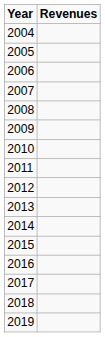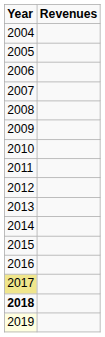(21, 284) no background -> (21, 284) khaki background
(21, 303) normal -> (21, 303) bold
(21, 322) no background -> (21, 322) lightyellow background
